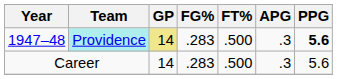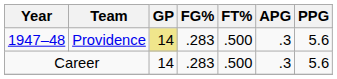(109, 40) paleturquoise background -> (109, 40) no background
(319, 40) bold -> (319, 40) normal
